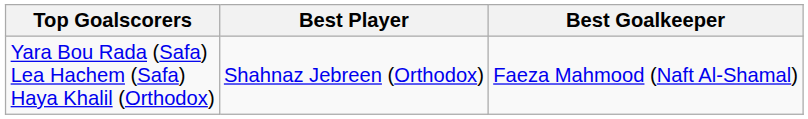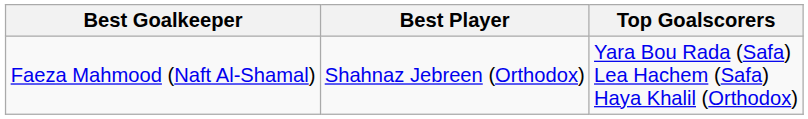columns swapped: (113, 20) <-> (646, 20)
